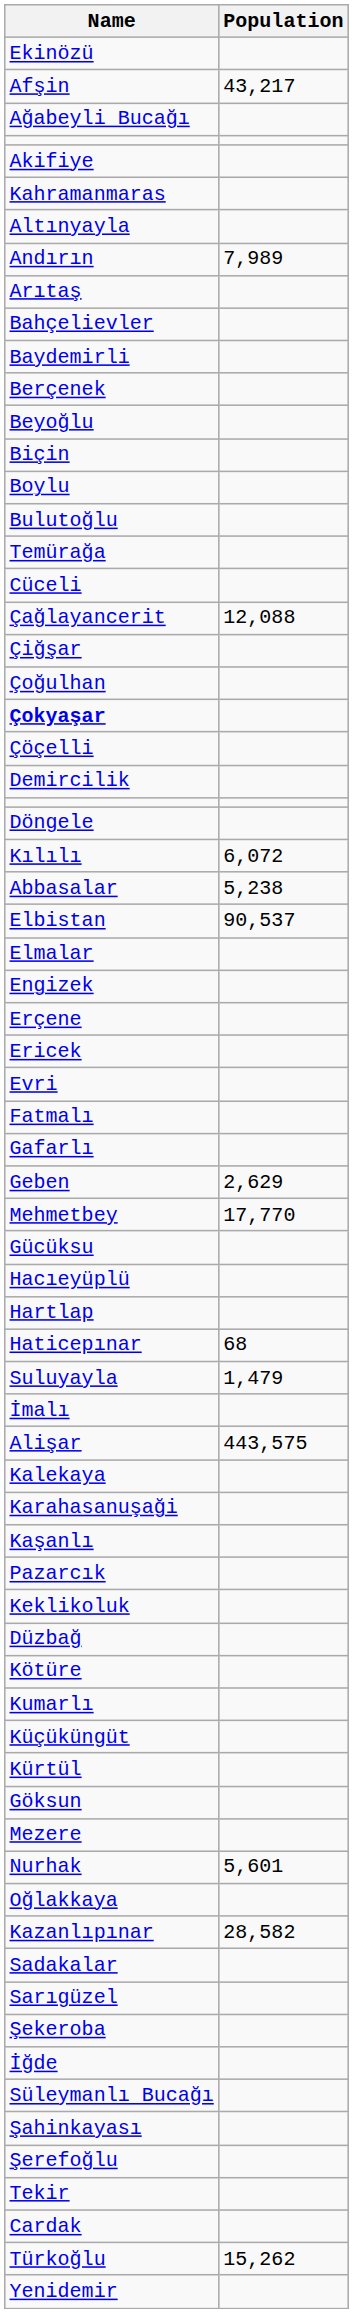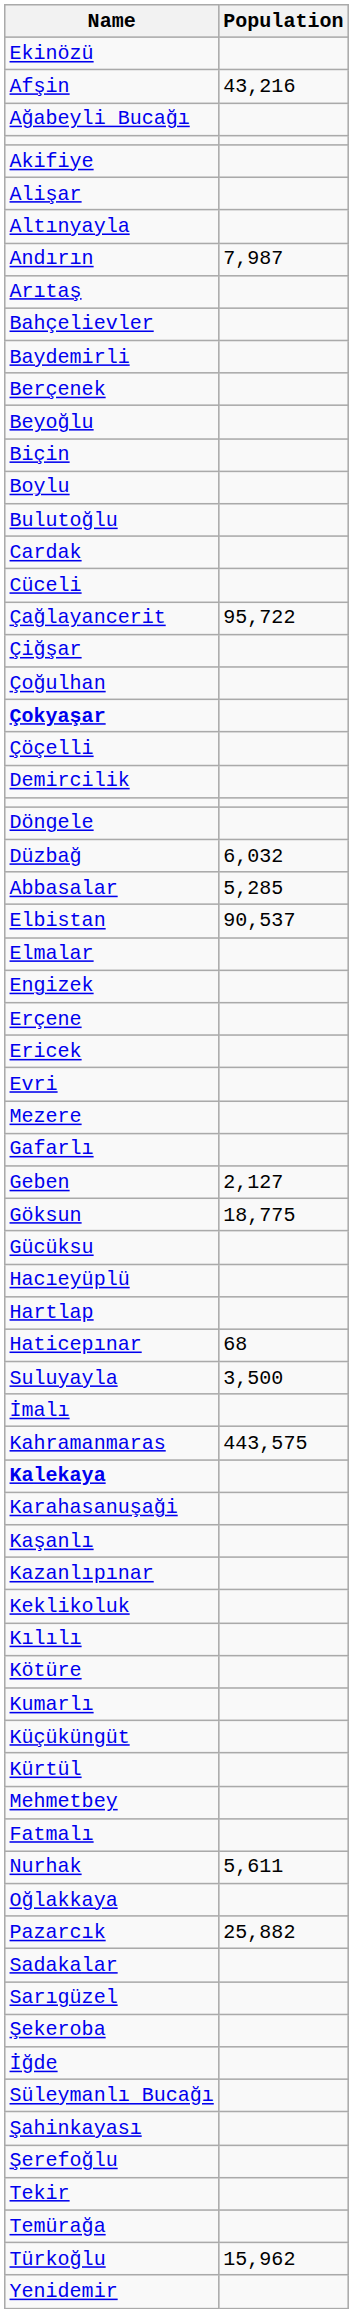(259, 86) 43,217 -> (259, 86) 43,216
(88, 194) Kahramanmaras -> (46, 194) Alişar
(253, 259) 7,989 -> (253, 259) 7,987
(58, 553) Temürağa -> (46, 553) Cardak
(259, 618) 12,088 -> (259, 618) 95,722
(46, 856) Kılılı -> (46, 856) Düzbağ
(253, 856) 6,072 -> (253, 856) 6,032
(253, 888) 5,238 -> (253, 888) 5,285
(52, 1117) Fatmalı -> (46, 1117) Mezere
(253, 1182) 2,629 -> (253, 1182) 2,127
(64, 1215) Mehmetbey -> (46, 1215) Göksun
(259, 1215) 17,770 -> (259, 1215) 18,775
(253, 1378) 1,479 -> (253, 1378) 3,500
(46, 1443) Alişar -> (88, 1443) Kahramanmaras
(58, 1476) normal -> (58, 1476) bold
(58, 1574) Pazarcık -> (82, 1574) Kazanlıpınar
(46, 1639) Düzbağ -> (46, 1639) Kılılı
(46, 1802) Göksun -> (64, 1802) Mehmetbey
(46, 1835) Mezere -> (52, 1835) Fatmalı
(253, 1867) 5,601 -> (253, 1867) 5,611
(82, 1933) Kazanlıpınar -> (58, 1933) Pazarcık
(259, 1933) 28,582 -> (259, 1933) 25,882
(46, 2226) Cardak -> (58, 2226) Temürağa
(259, 2259) 15,262 -> (259, 2259) 15,962
